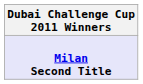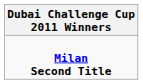(71, 64) lavender background -> (71, 64) no background
